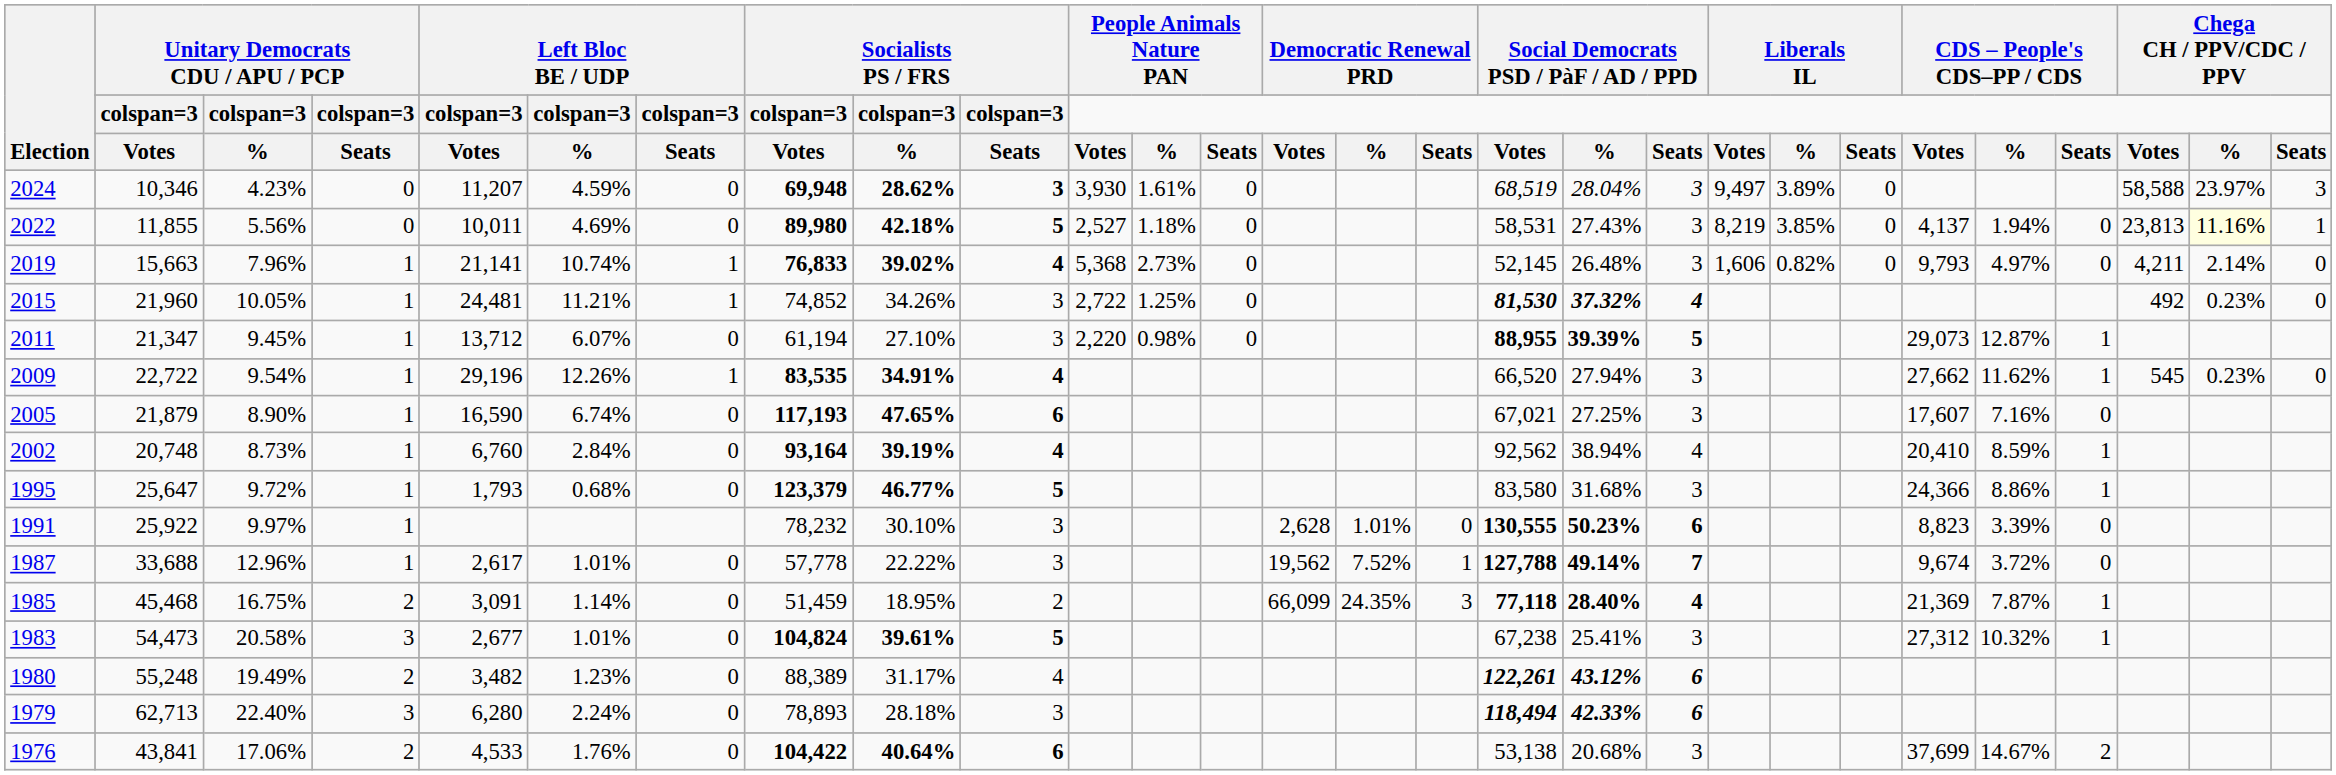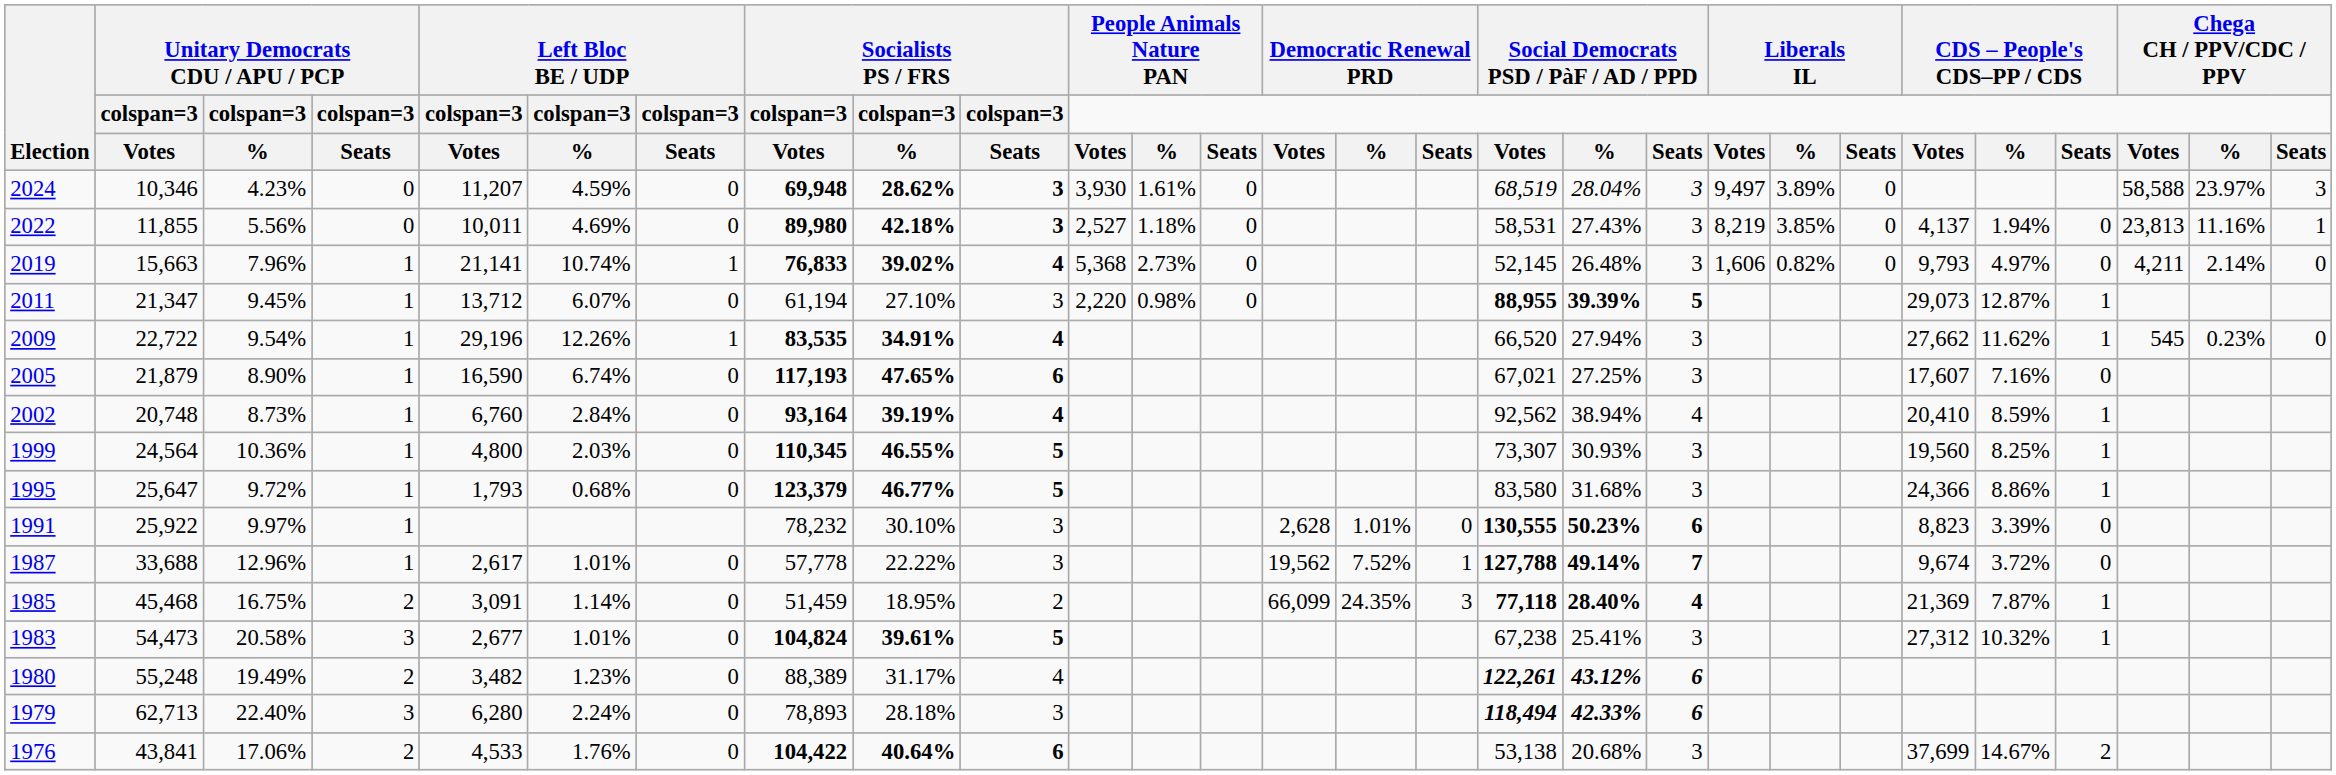(1058, 226) 5 -> (1058, 226) 3
(2231, 226) lightyellow background -> (2231, 226) no background
- row: (33, 301)
+ row: (33, 450)
